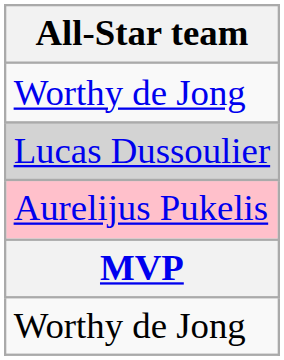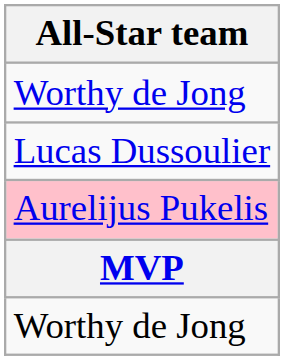(142, 150) lightgrey background -> (142, 150) no background
